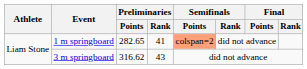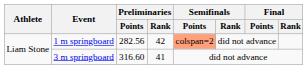(132, 42) 282.65 -> (132, 42) 282.56
(160, 42) 41 -> (160, 42) 42
(132, 57) 316.62 -> (132, 57) 316.60
(160, 57) 43 -> (160, 57) 41
